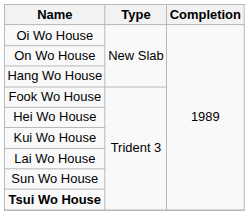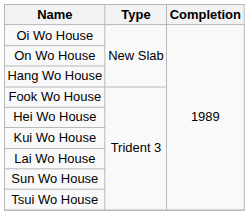(55, 199) bold -> (55, 199) normal
